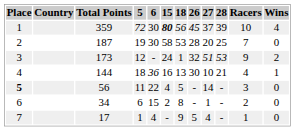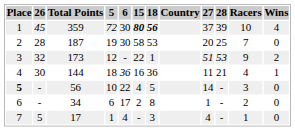columns swapped: (54, 12) <-> (194, 12)
(181, 27) normal -> (152, 27) bold
(167, 57) 24 -> (139, 57) 22
(181, 72) 13 -> (152, 72) 36
(208, 72) 10 -> (208, 72) 11
(140, 87) 11 -> (111, 87) 10
(154, 102) 15 -> (125, 102) 17
(181, 117) 9 -> (152, 117) 3
